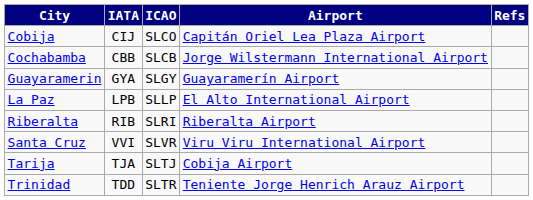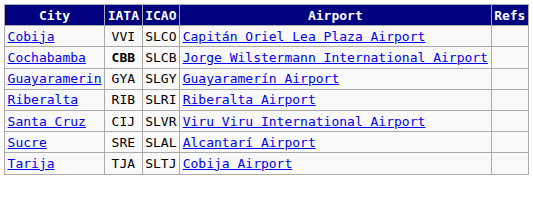(123, 36) CIJ -> (123, 36) VVI
(123, 57) normal -> (123, 57) bold
- row: (31, 100)
(123, 142) VVI -> (123, 121) CIJ
+ row: (27, 142)
- row: (39, 185)
